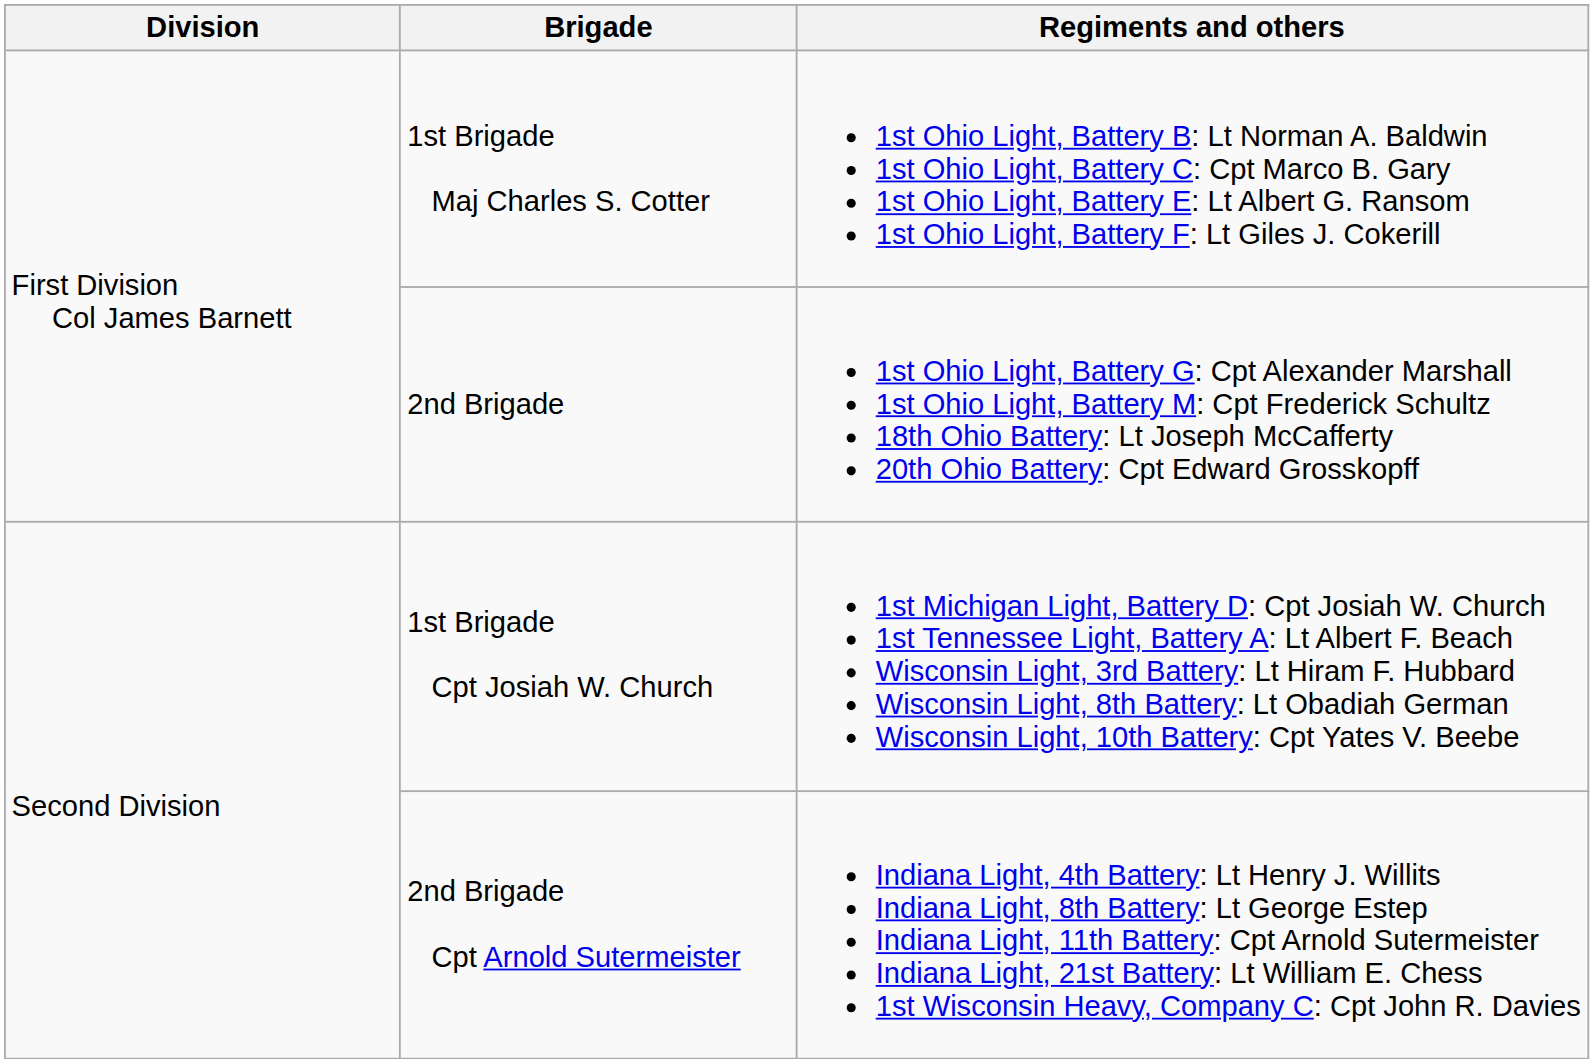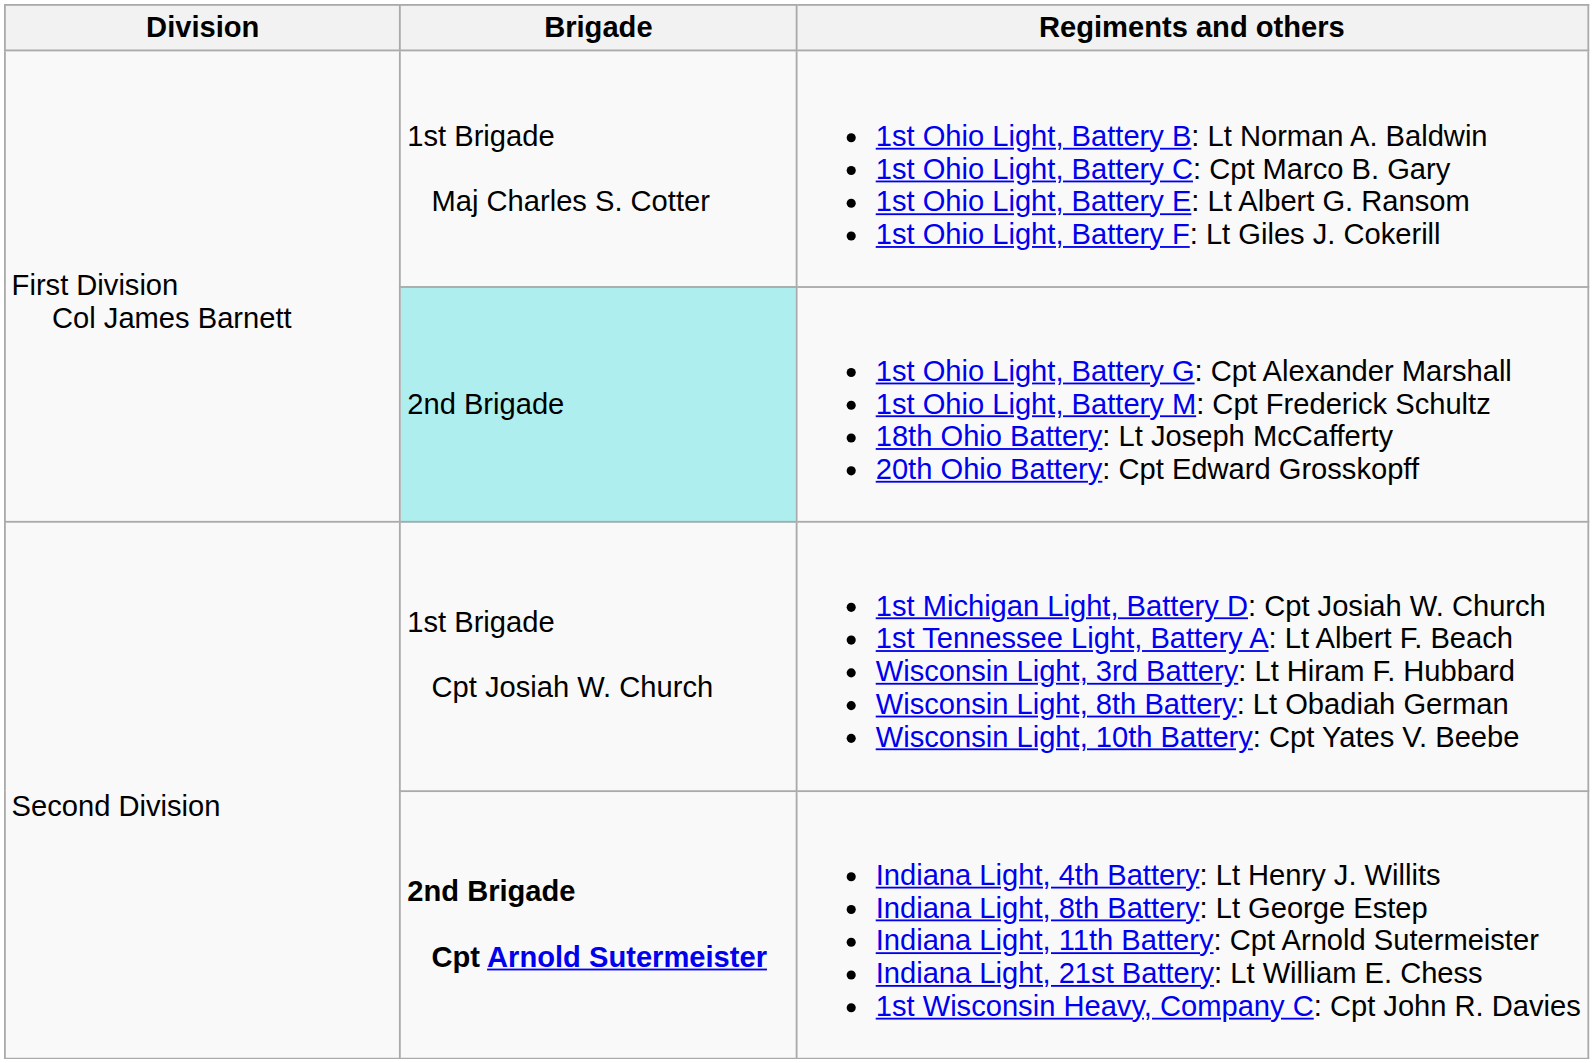(486, 403) no background -> (486, 403) paleturquoise background
(574, 923) normal -> (587, 923) bold
